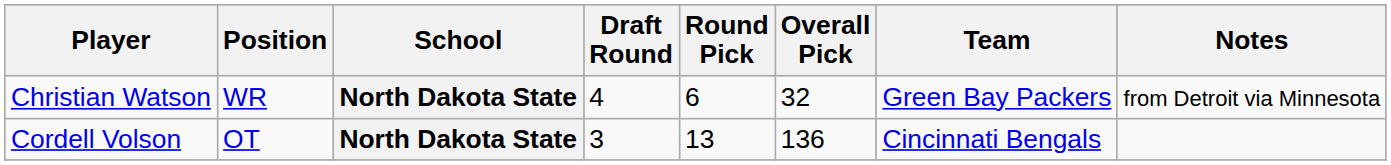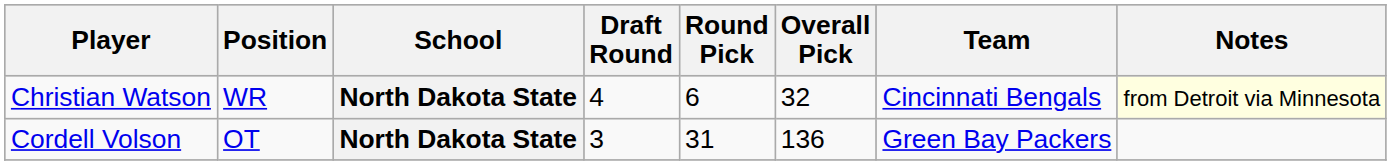(997, 97) Green Bay Packers -> (992, 97) Cincinnati Bengals
(1252, 98) no background -> (1252, 98) lightyellow background
(700, 138) 13 -> (700, 138) 31
(992, 138) Cincinnati Bengals -> (997, 138) Green Bay Packers
